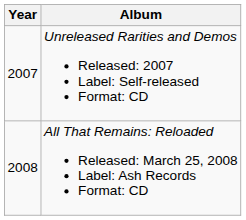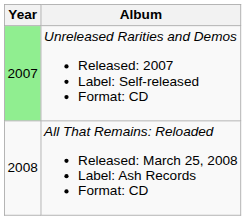(23, 73) no background -> (23, 73) lightgreen background
